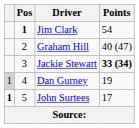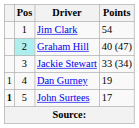(24, 30) bold -> (24, 30) normal
(24, 47) no background -> (24, 47) paleturquoise background
(117, 64) bold -> (117, 64) normal
(9, 81) lightgrey background -> (9, 81) no background
